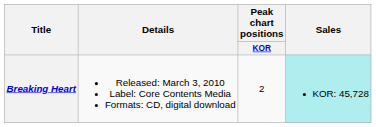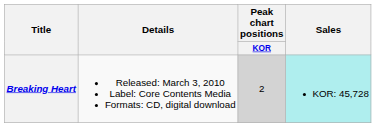(262, 88) no background -> (262, 88) lightgrey background
